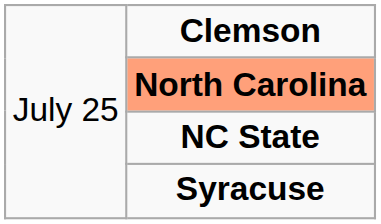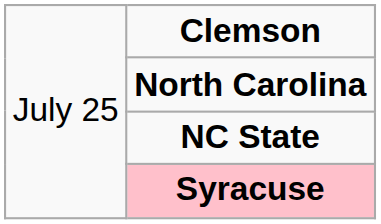(250, 84) lightsalmon background -> (250, 84) no background
(250, 190) no background -> (250, 190) pink background
